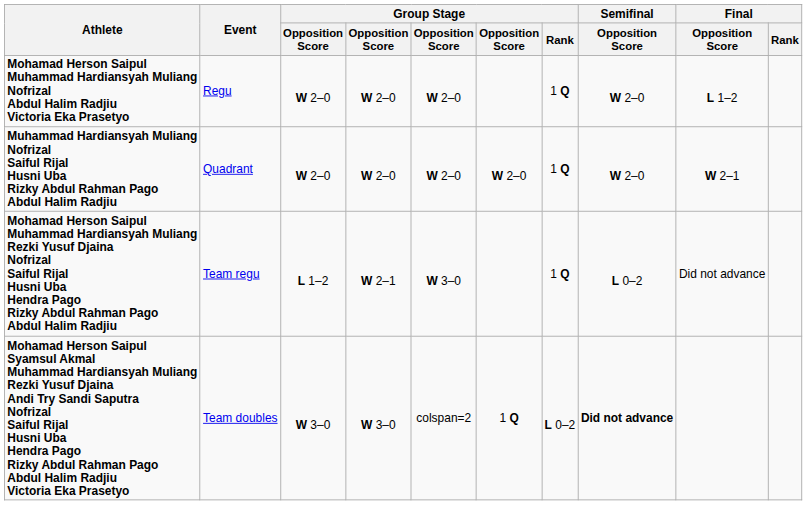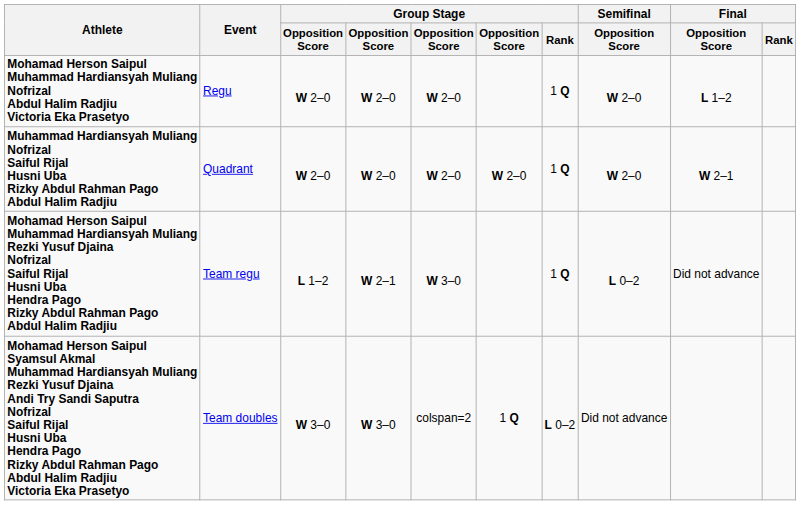(627, 418) bold -> (624, 418) normal
